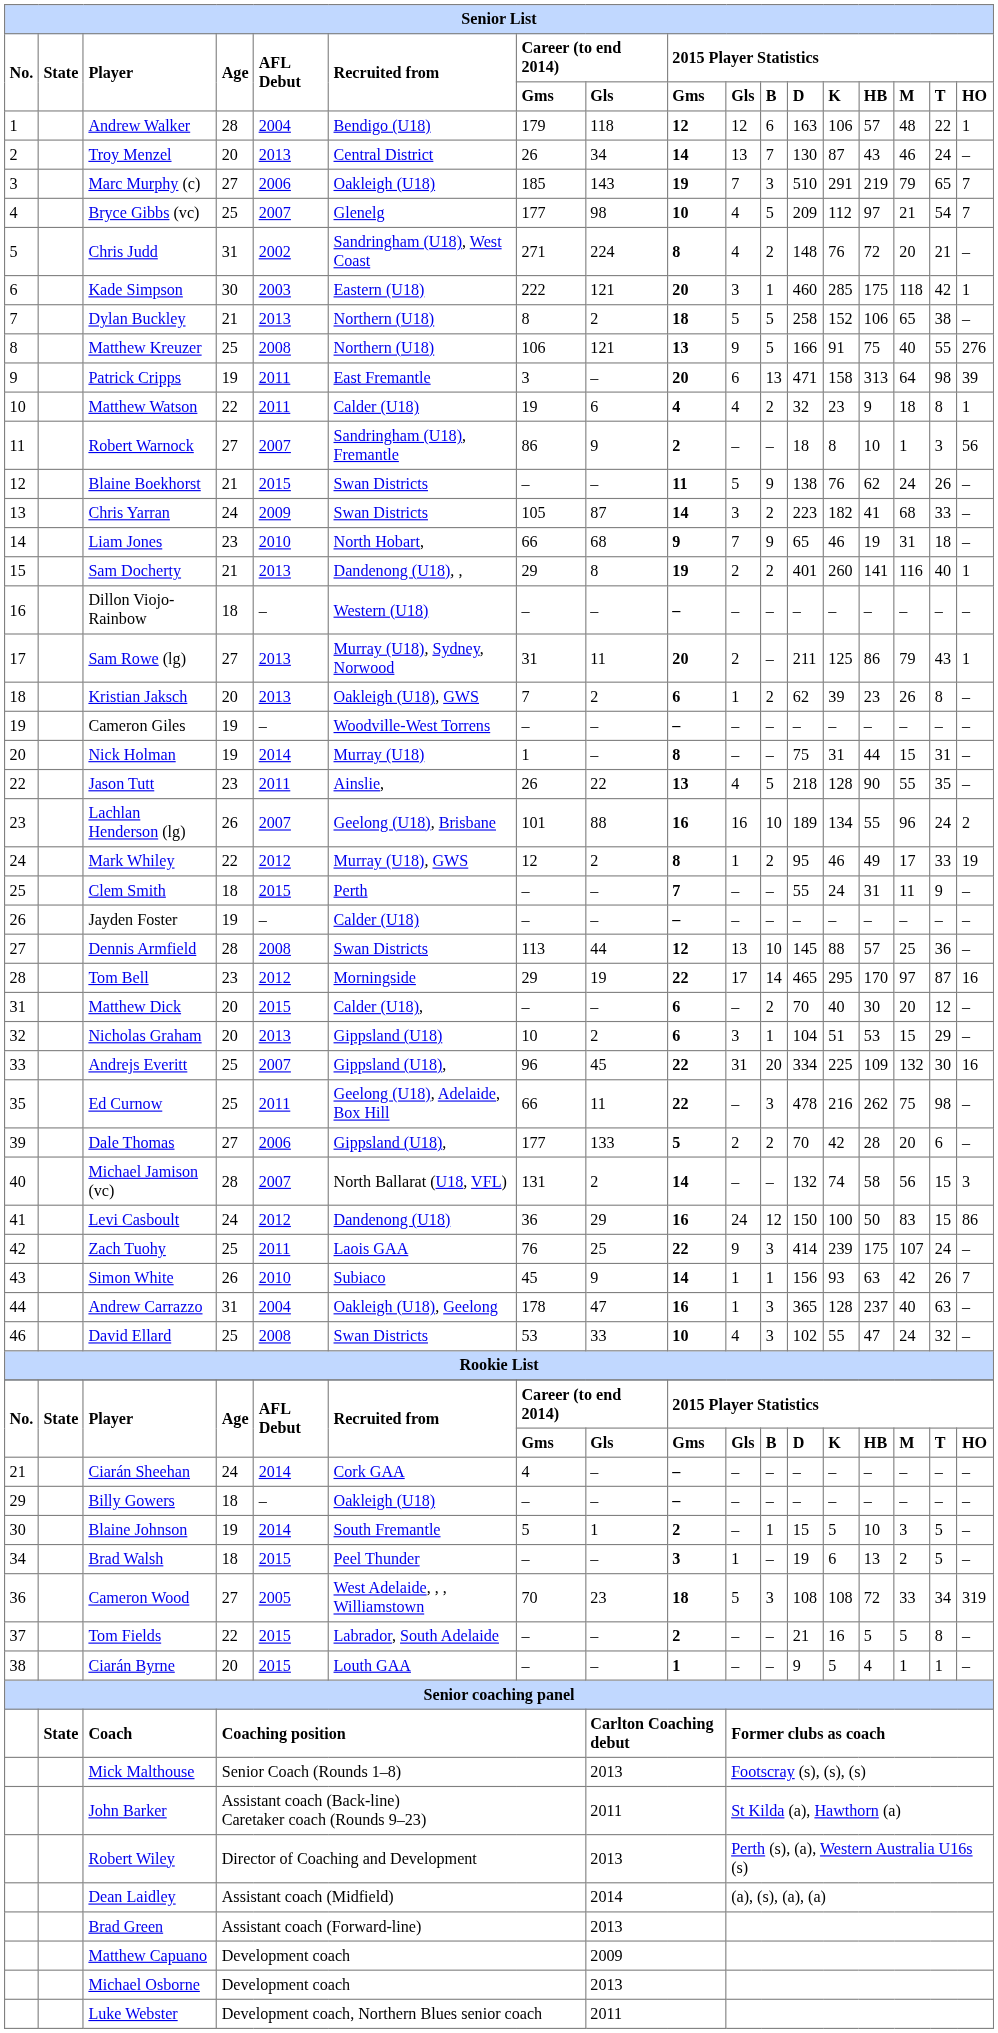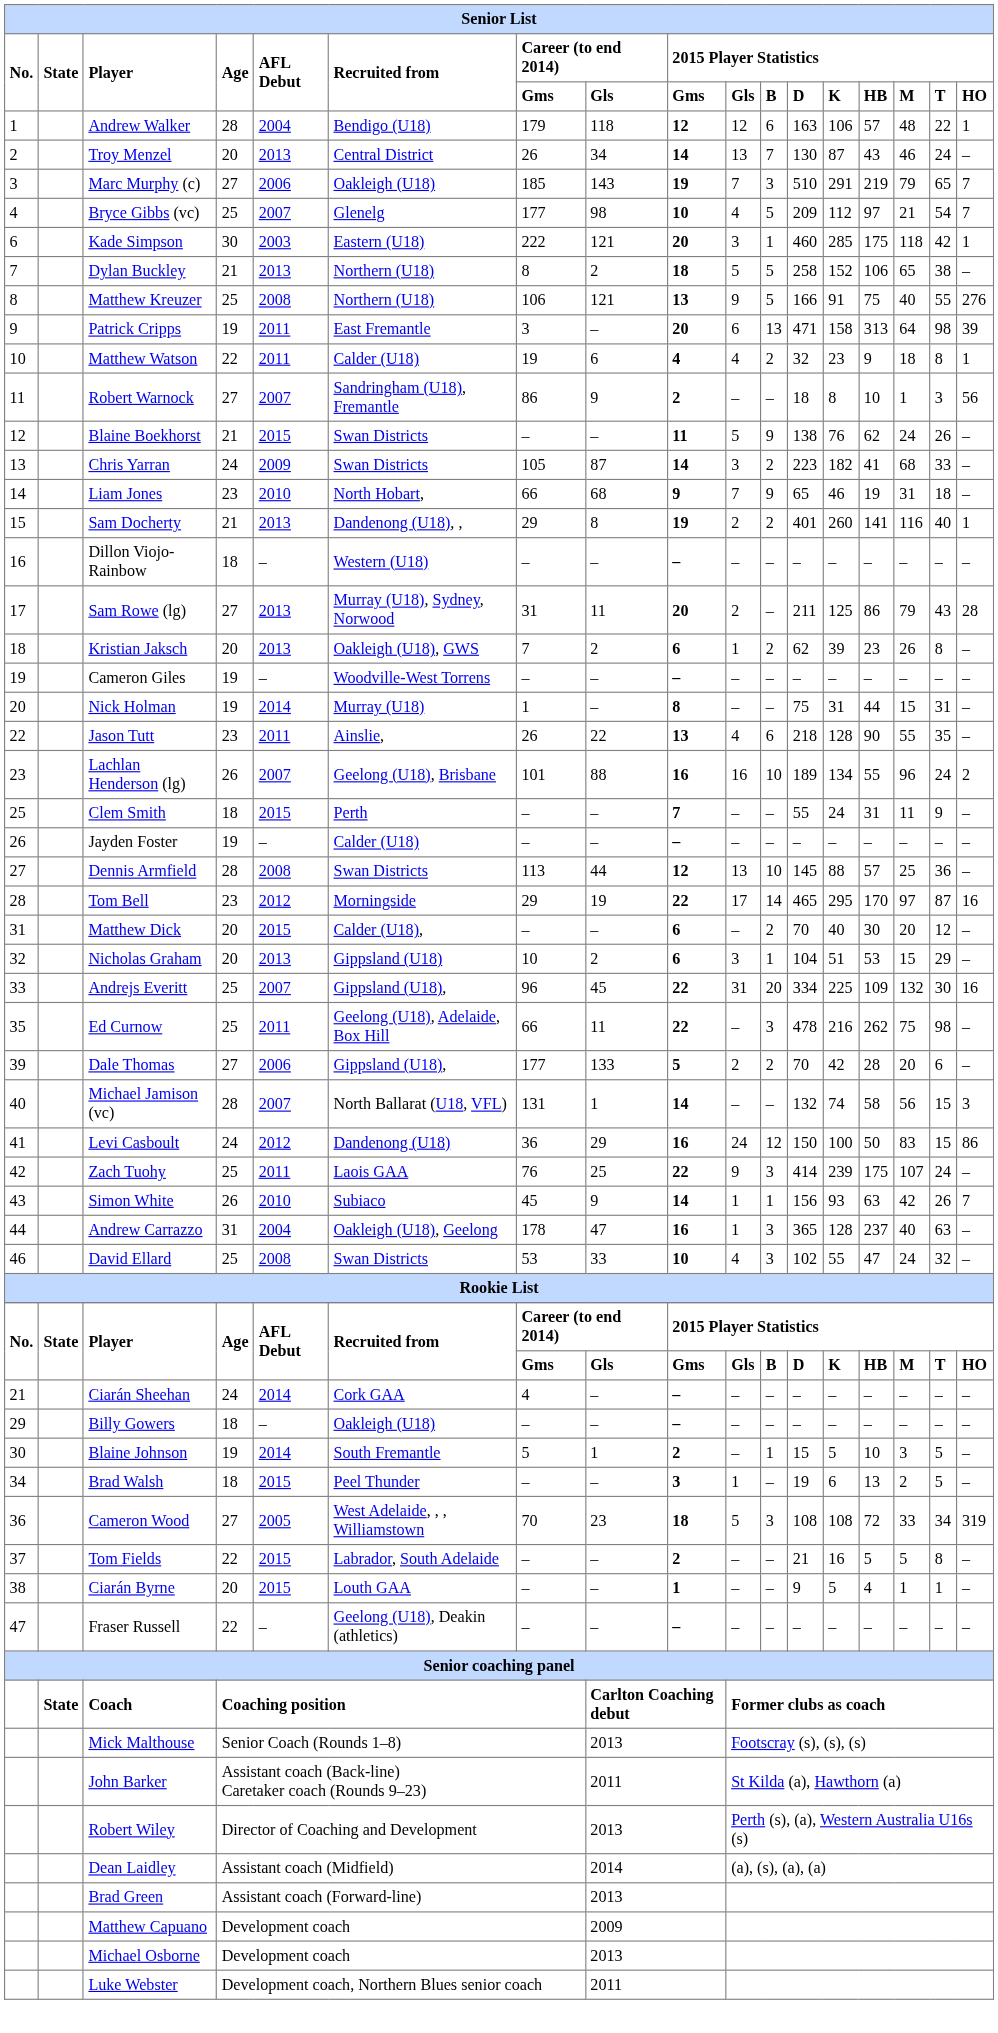- row: (14, 251)
(966, 658) 1 -> (970, 609) 28
(770, 784) 5 -> (770, 735) 6
- row: (18, 861)
(594, 1181) 2 -> (594, 1103) 1
+ row: (18, 1626)
